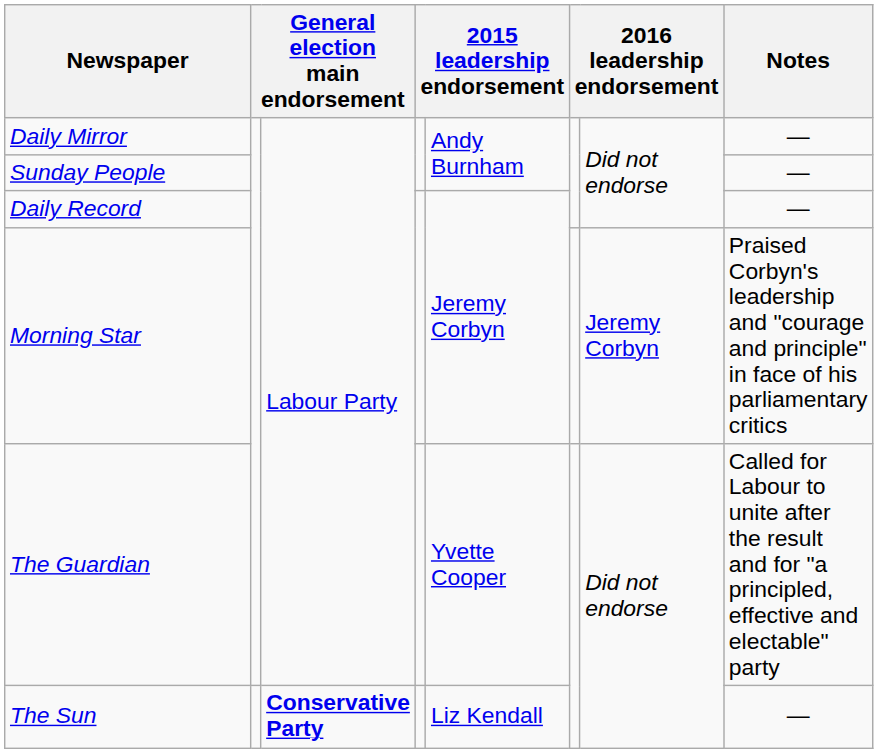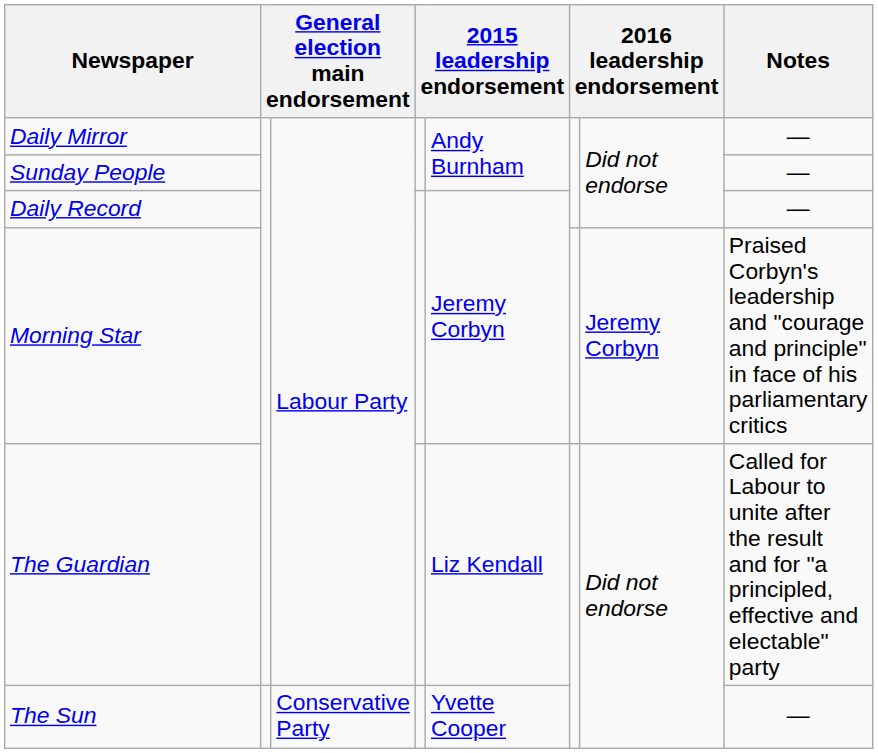(468, 564) Yvette Cooper -> (487, 564) Liz Kendall
(338, 716) bold -> (343, 716) normal
(487, 716) Liz Kendall -> (468, 716) Yvette Cooper
